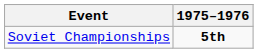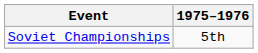(213, 38) bold -> (213, 38) normal
